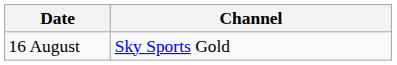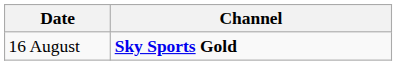(172, 45) normal -> (176, 45) bold
